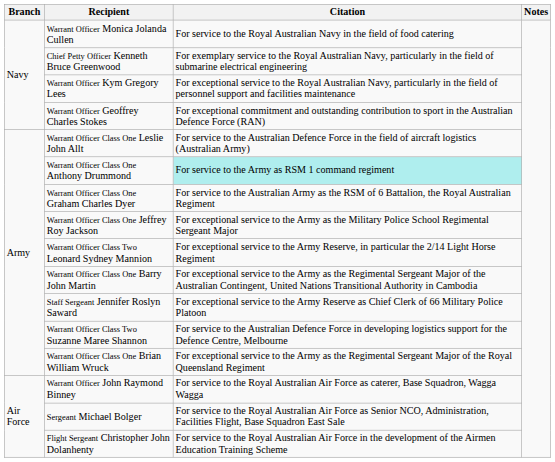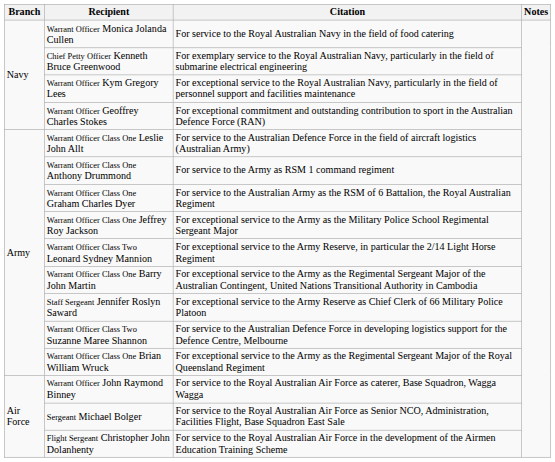(285, 170) paleturquoise background -> (285, 170) no background
